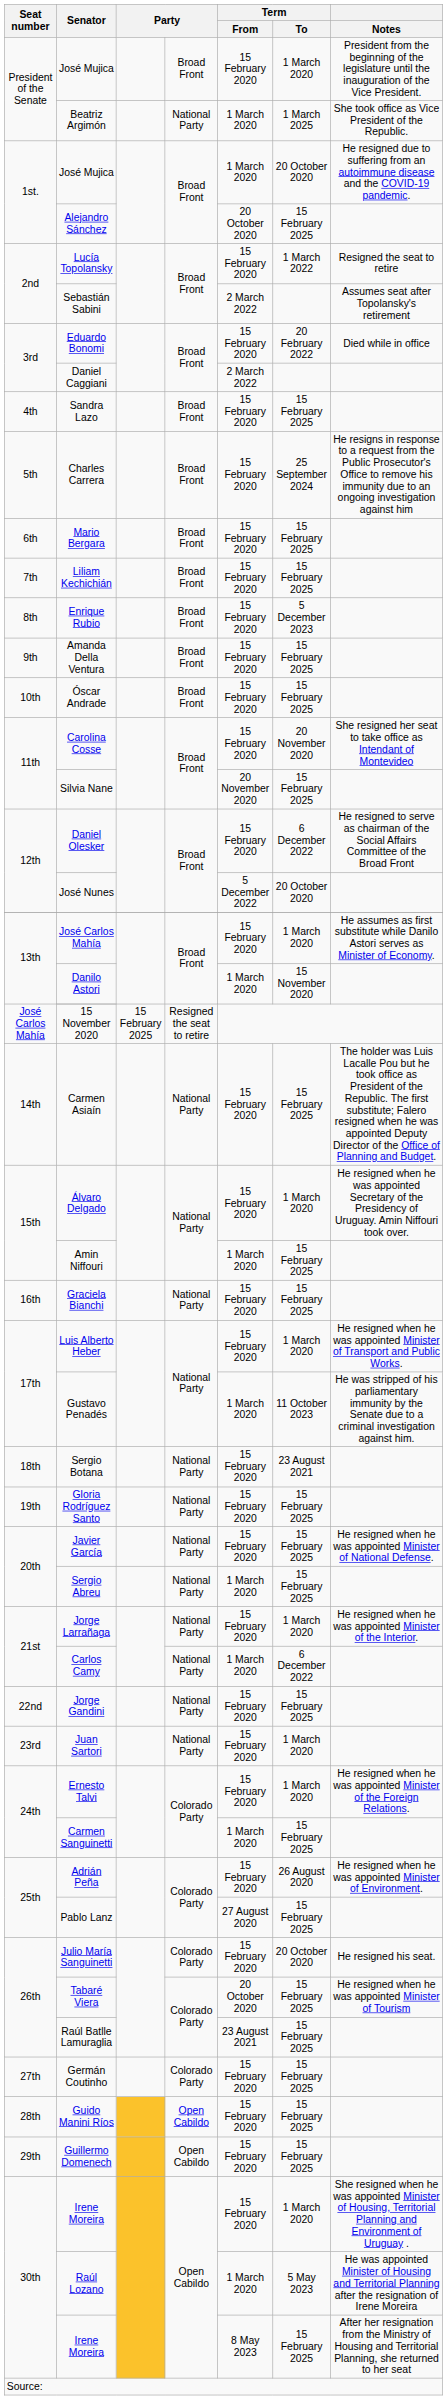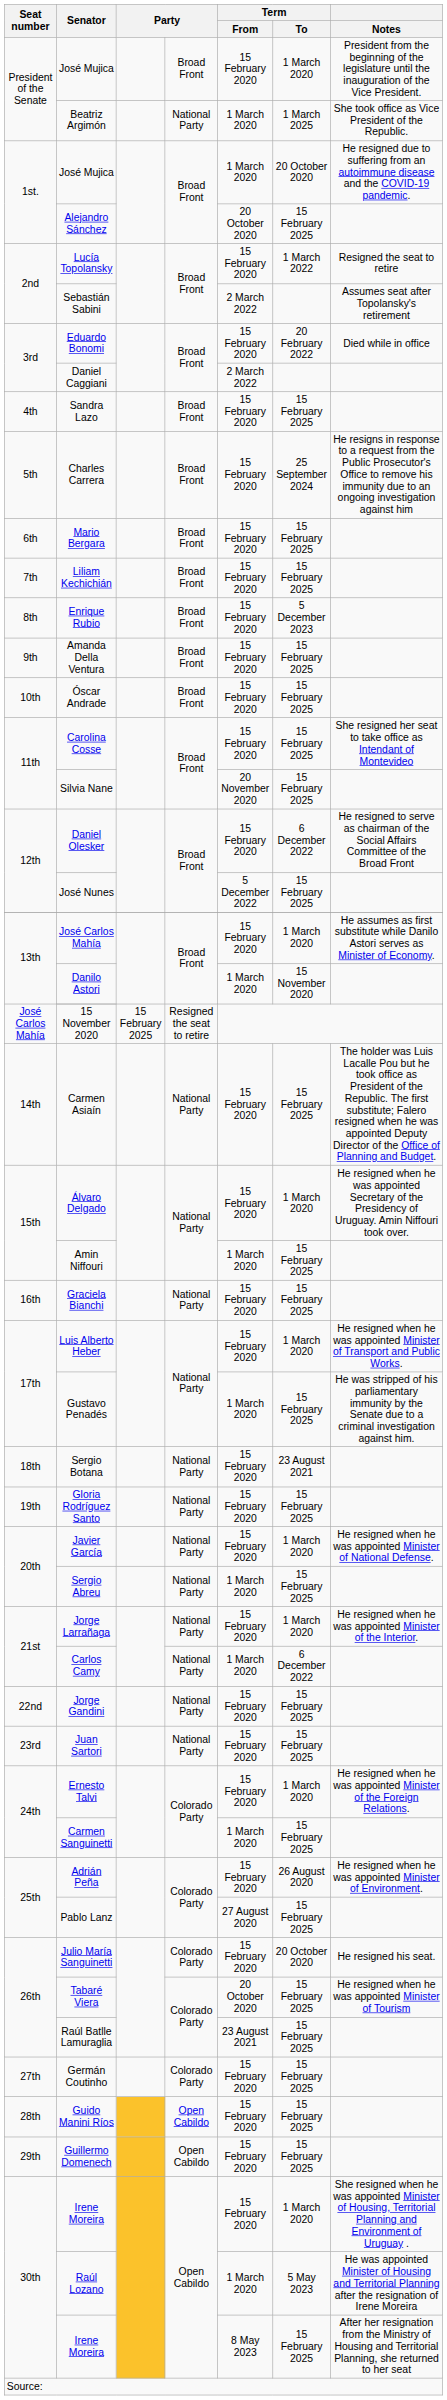(302, 743) 20 November 2020 -> (302, 743) 15 February 2025
(302, 892) 20 October 2020 -> (302, 892) 15 February 2025
(302, 1409) 11 October 2023 -> (302, 1409) 15 February 2025
(302, 1546) 15 February 2025 -> (302, 1546) 1 March 2020
(302, 1746) 1 March 2020 -> (302, 1746) 15 February 2025
